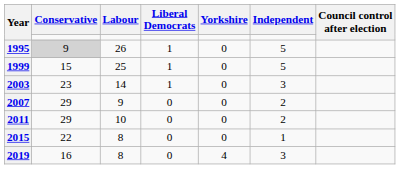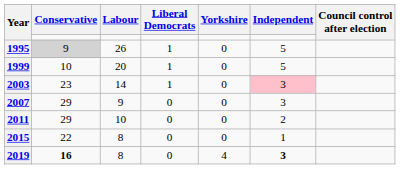(66, 66) 15 -> (66, 66) 10
(121, 66) 25 -> (121, 66) 20
(283, 84) no background -> (283, 84) pink background
(283, 102) 2 -> (283, 102) 3
(66, 155) normal -> (66, 155) bold
(283, 155) normal -> (283, 155) bold
